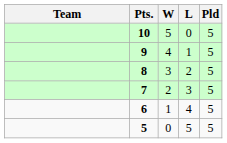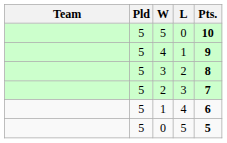columns swapped: (210, 14) <-> (144, 14)
